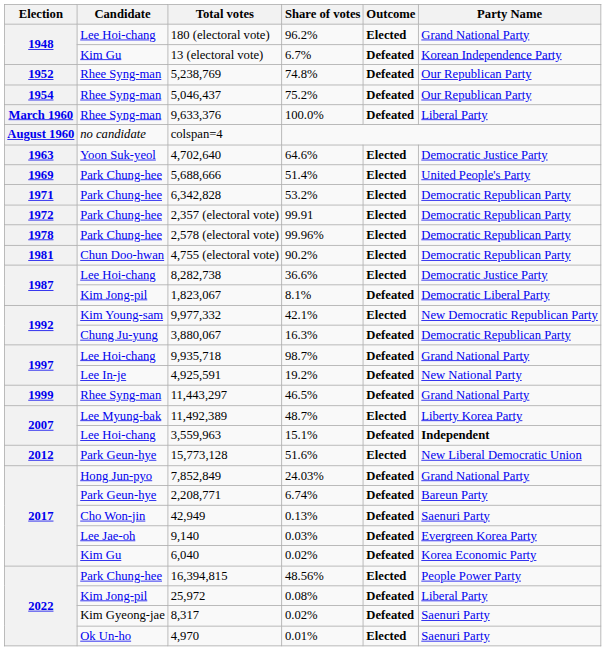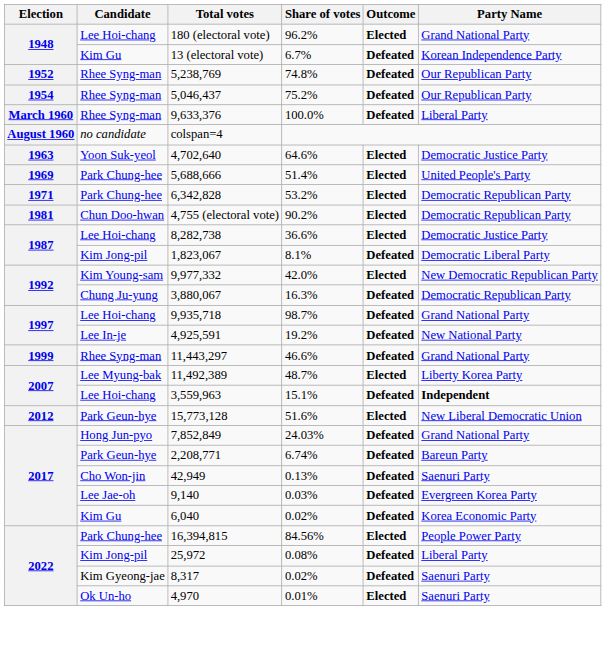- row: (225, 214)
- row: (225, 235)
(301, 315) 42.1% -> (301, 275) 42.0%
(301, 395) 46.5% -> (301, 355) 46.6%
(304, 575) 48.56% -> (304, 535) 84.56%
